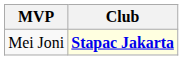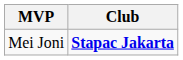(123, 42) lightyellow background -> (123, 42) no background
